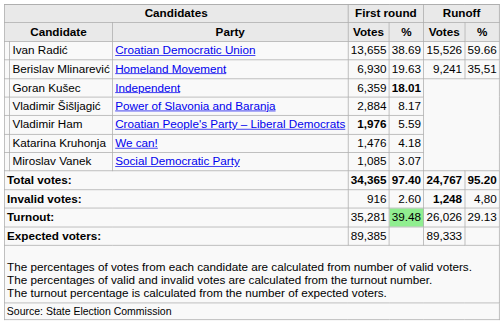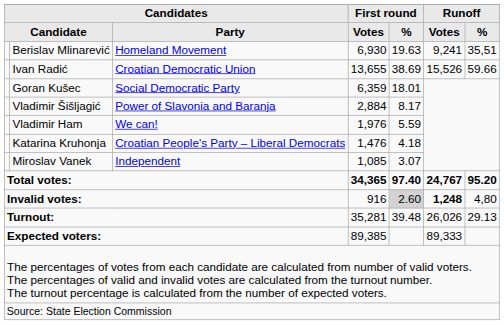rows swapped: (40, 50) <-> (61, 69)
(148, 87) Independent -> (178, 87) Social Democratic Party
(406, 87) bold -> (406, 87) normal
(230, 124) Croatian People's Party – Liberal Democrats -> (137, 124) We can!
(372, 124) bold -> (372, 124) normal
(137, 143) We can! -> (230, 143) Croatian People's Party – Liberal Democrats
(178, 161) Social Democratic Party -> (148, 161) Independent
(410, 198) no background -> (410, 198) lightgrey background
(406, 217) lightgreen background -> (406, 217) no background
